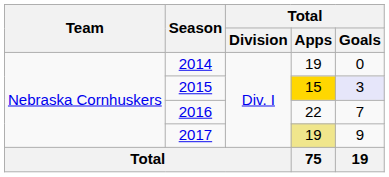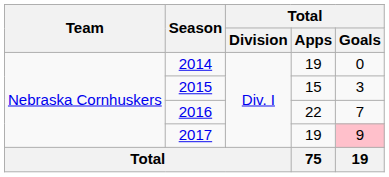(313, 87) gold background -> (313, 87) no background
(360, 87) lavender background -> (360, 87) no background
(313, 135) khaki background -> (313, 135) no background
(360, 135) no background -> (360, 135) pink background
